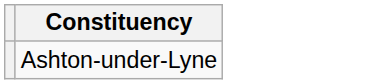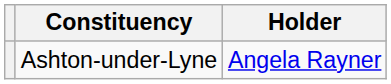+ column: (305, 22)
